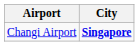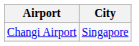(107, 31) bold -> (105, 31) normal
